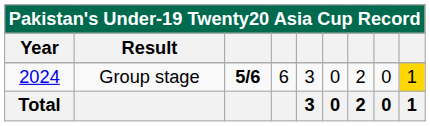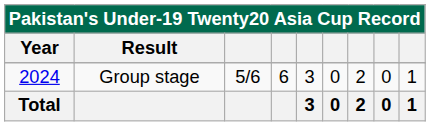(248, 76) bold -> (248, 76) normal
(412, 76) gold background -> (412, 76) no background
